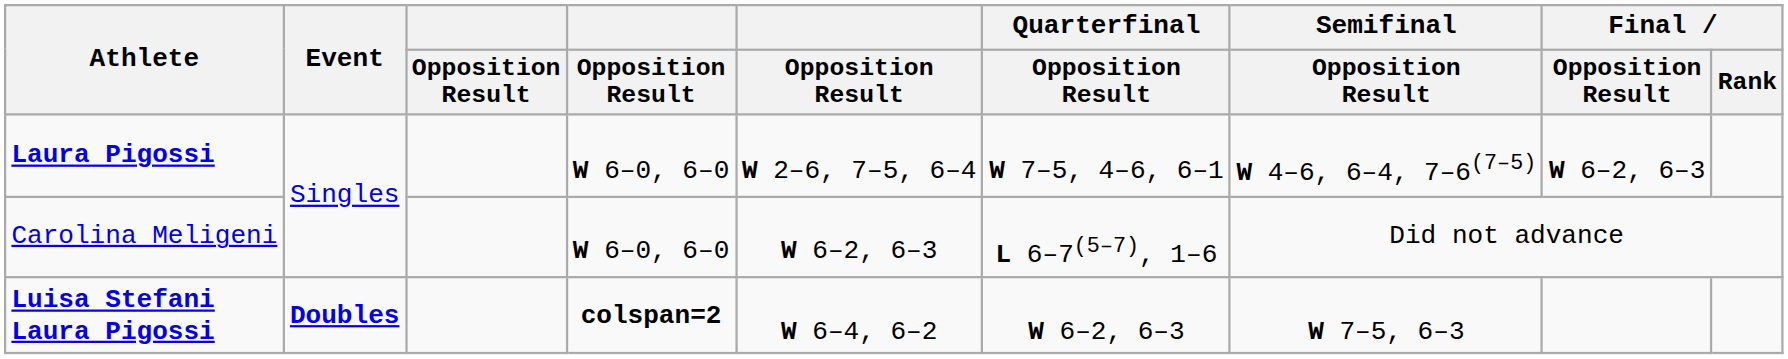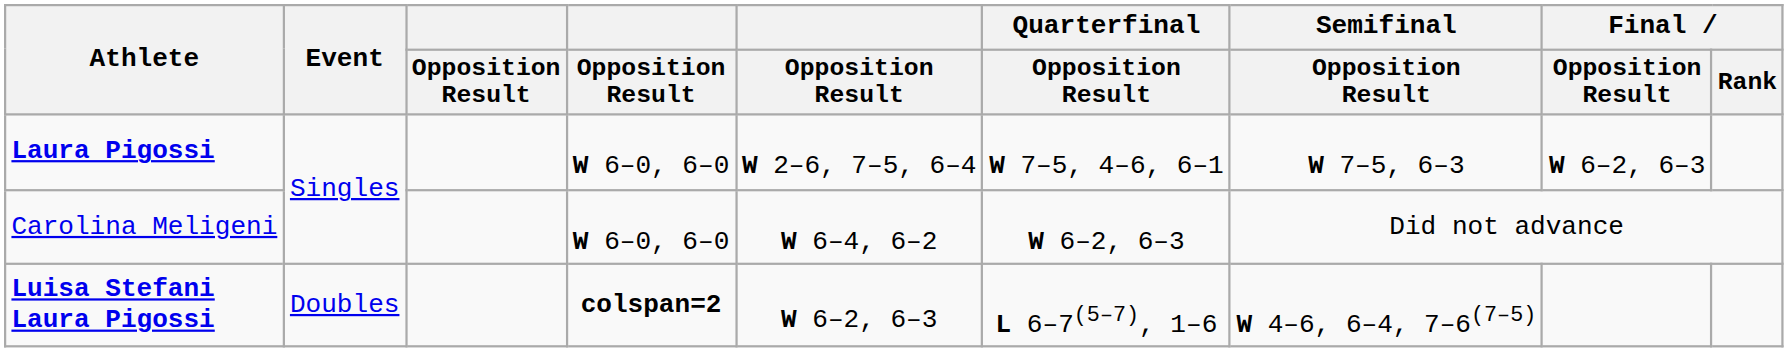(1386, 171) W 4–6, 6–4, 7–6(7–5) -> (1386, 167) W 7–5, 6–3
(859, 252) W 6–2, 6–3 -> (859, 242) W 6–4, 6–2
(1106, 252) L 6–7(5–7), 1–6 -> (1106, 242) W 6–2, 6–3
(345, 315) bold -> (345, 305) normal
(859, 330) W 6–4, 6–2 -> (859, 321) W 6–2, 6–3
(1106, 330) W 6–2, 6–3 -> (1106, 321) L 6–7(5–7), 1–6
(1386, 330) W 7–5, 6–3 -> (1386, 321) W 4–6, 6–4, 7–6(7–5)
